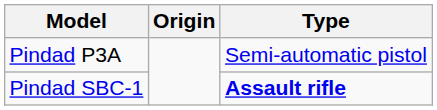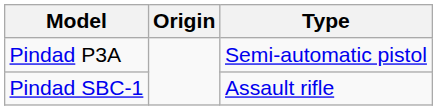(285, 88) bold -> (280, 88) normal
